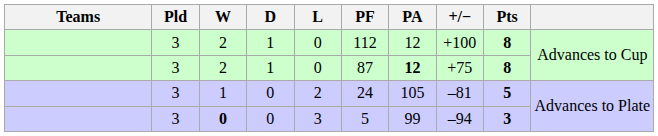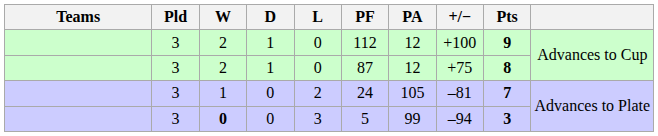(507, 42) 8 -> (507, 42) 9
(412, 67) bold -> (412, 67) normal
(507, 93) 5 -> (507, 93) 7
